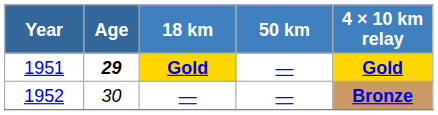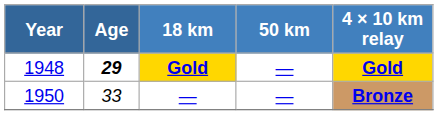(44, 67) 1951 -> (44, 67) 1948
(44, 96) 1952 -> (44, 96) 1950
(111, 96) 30 -> (111, 96) 33
